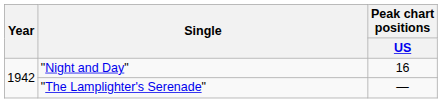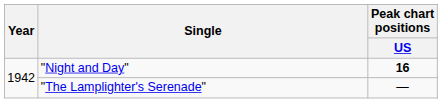(403, 68) normal -> (403, 68) bold
